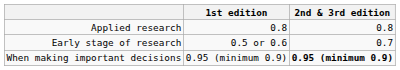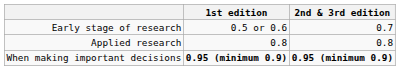rows swapped: (116, 42) <-> (136, 27)
(236, 58) normal -> (236, 58) bold
